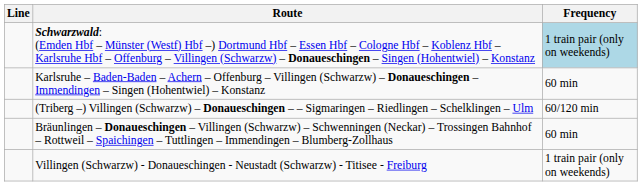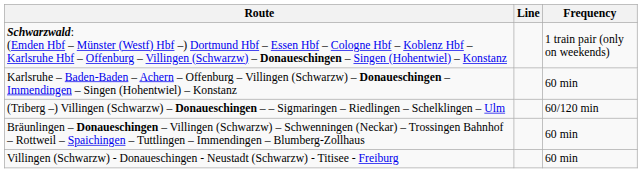columns swapped: (18, 13) <-> (287, 13)
(584, 45) lightblue background -> (584, 45) no background
(584, 165) 1 train pair (only on weekends) -> (561, 158) 60 min
